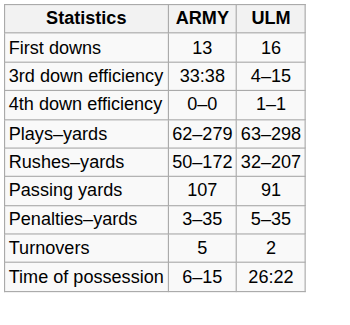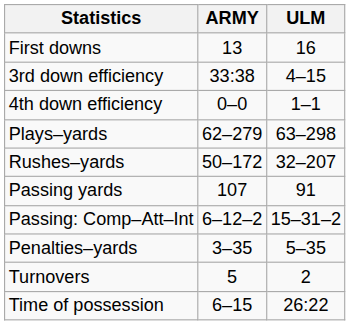+ row: (101, 219)
